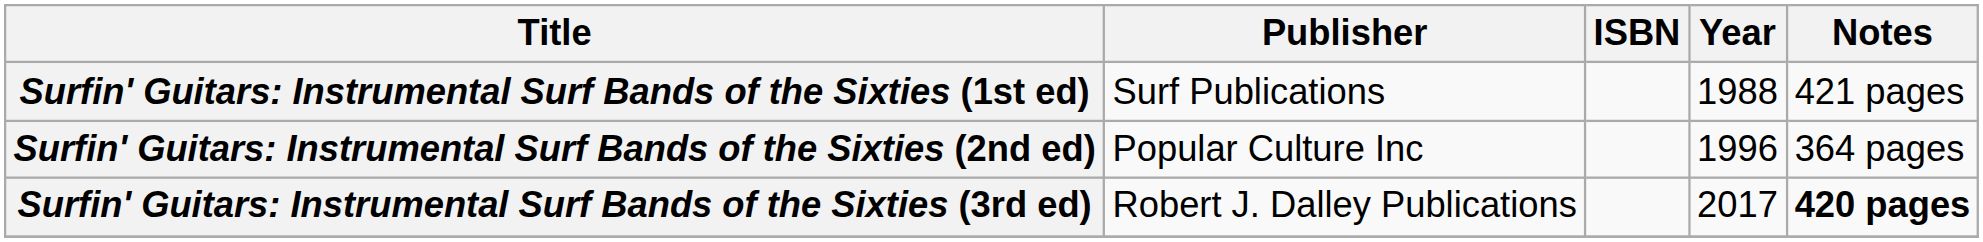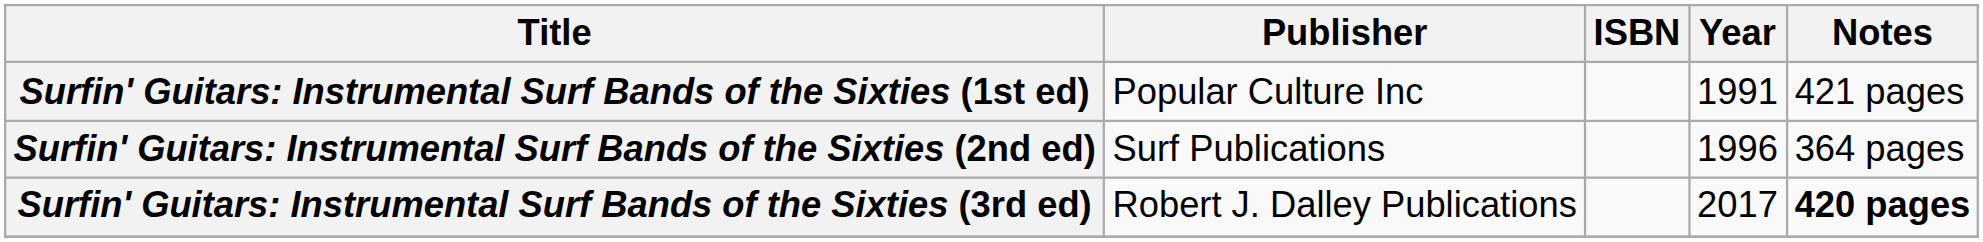(1249, 90) Surf Publications -> (1268, 90) Popular Culture Inc
(1737, 90) 1988 -> (1737, 90) 1991
(1268, 148) Popular Culture Inc -> (1249, 148) Surf Publications
